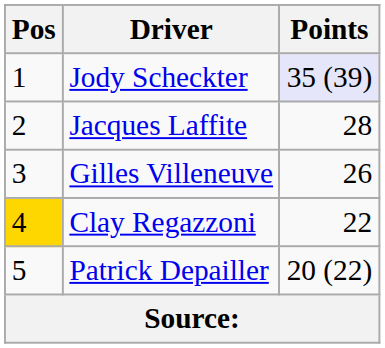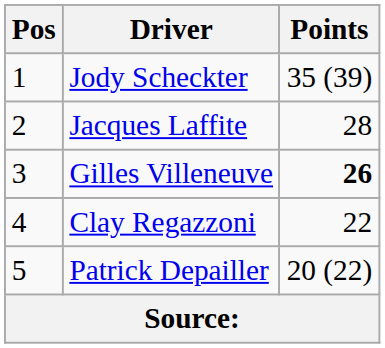(329, 77) lavender background -> (329, 77) no background
(358, 173) normal -> (358, 173) bold
(19, 222) gold background -> (19, 222) no background
